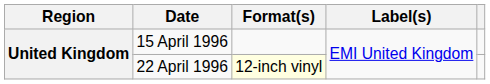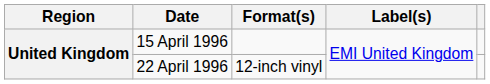(279, 66) lightyellow background -> (279, 66) no background
